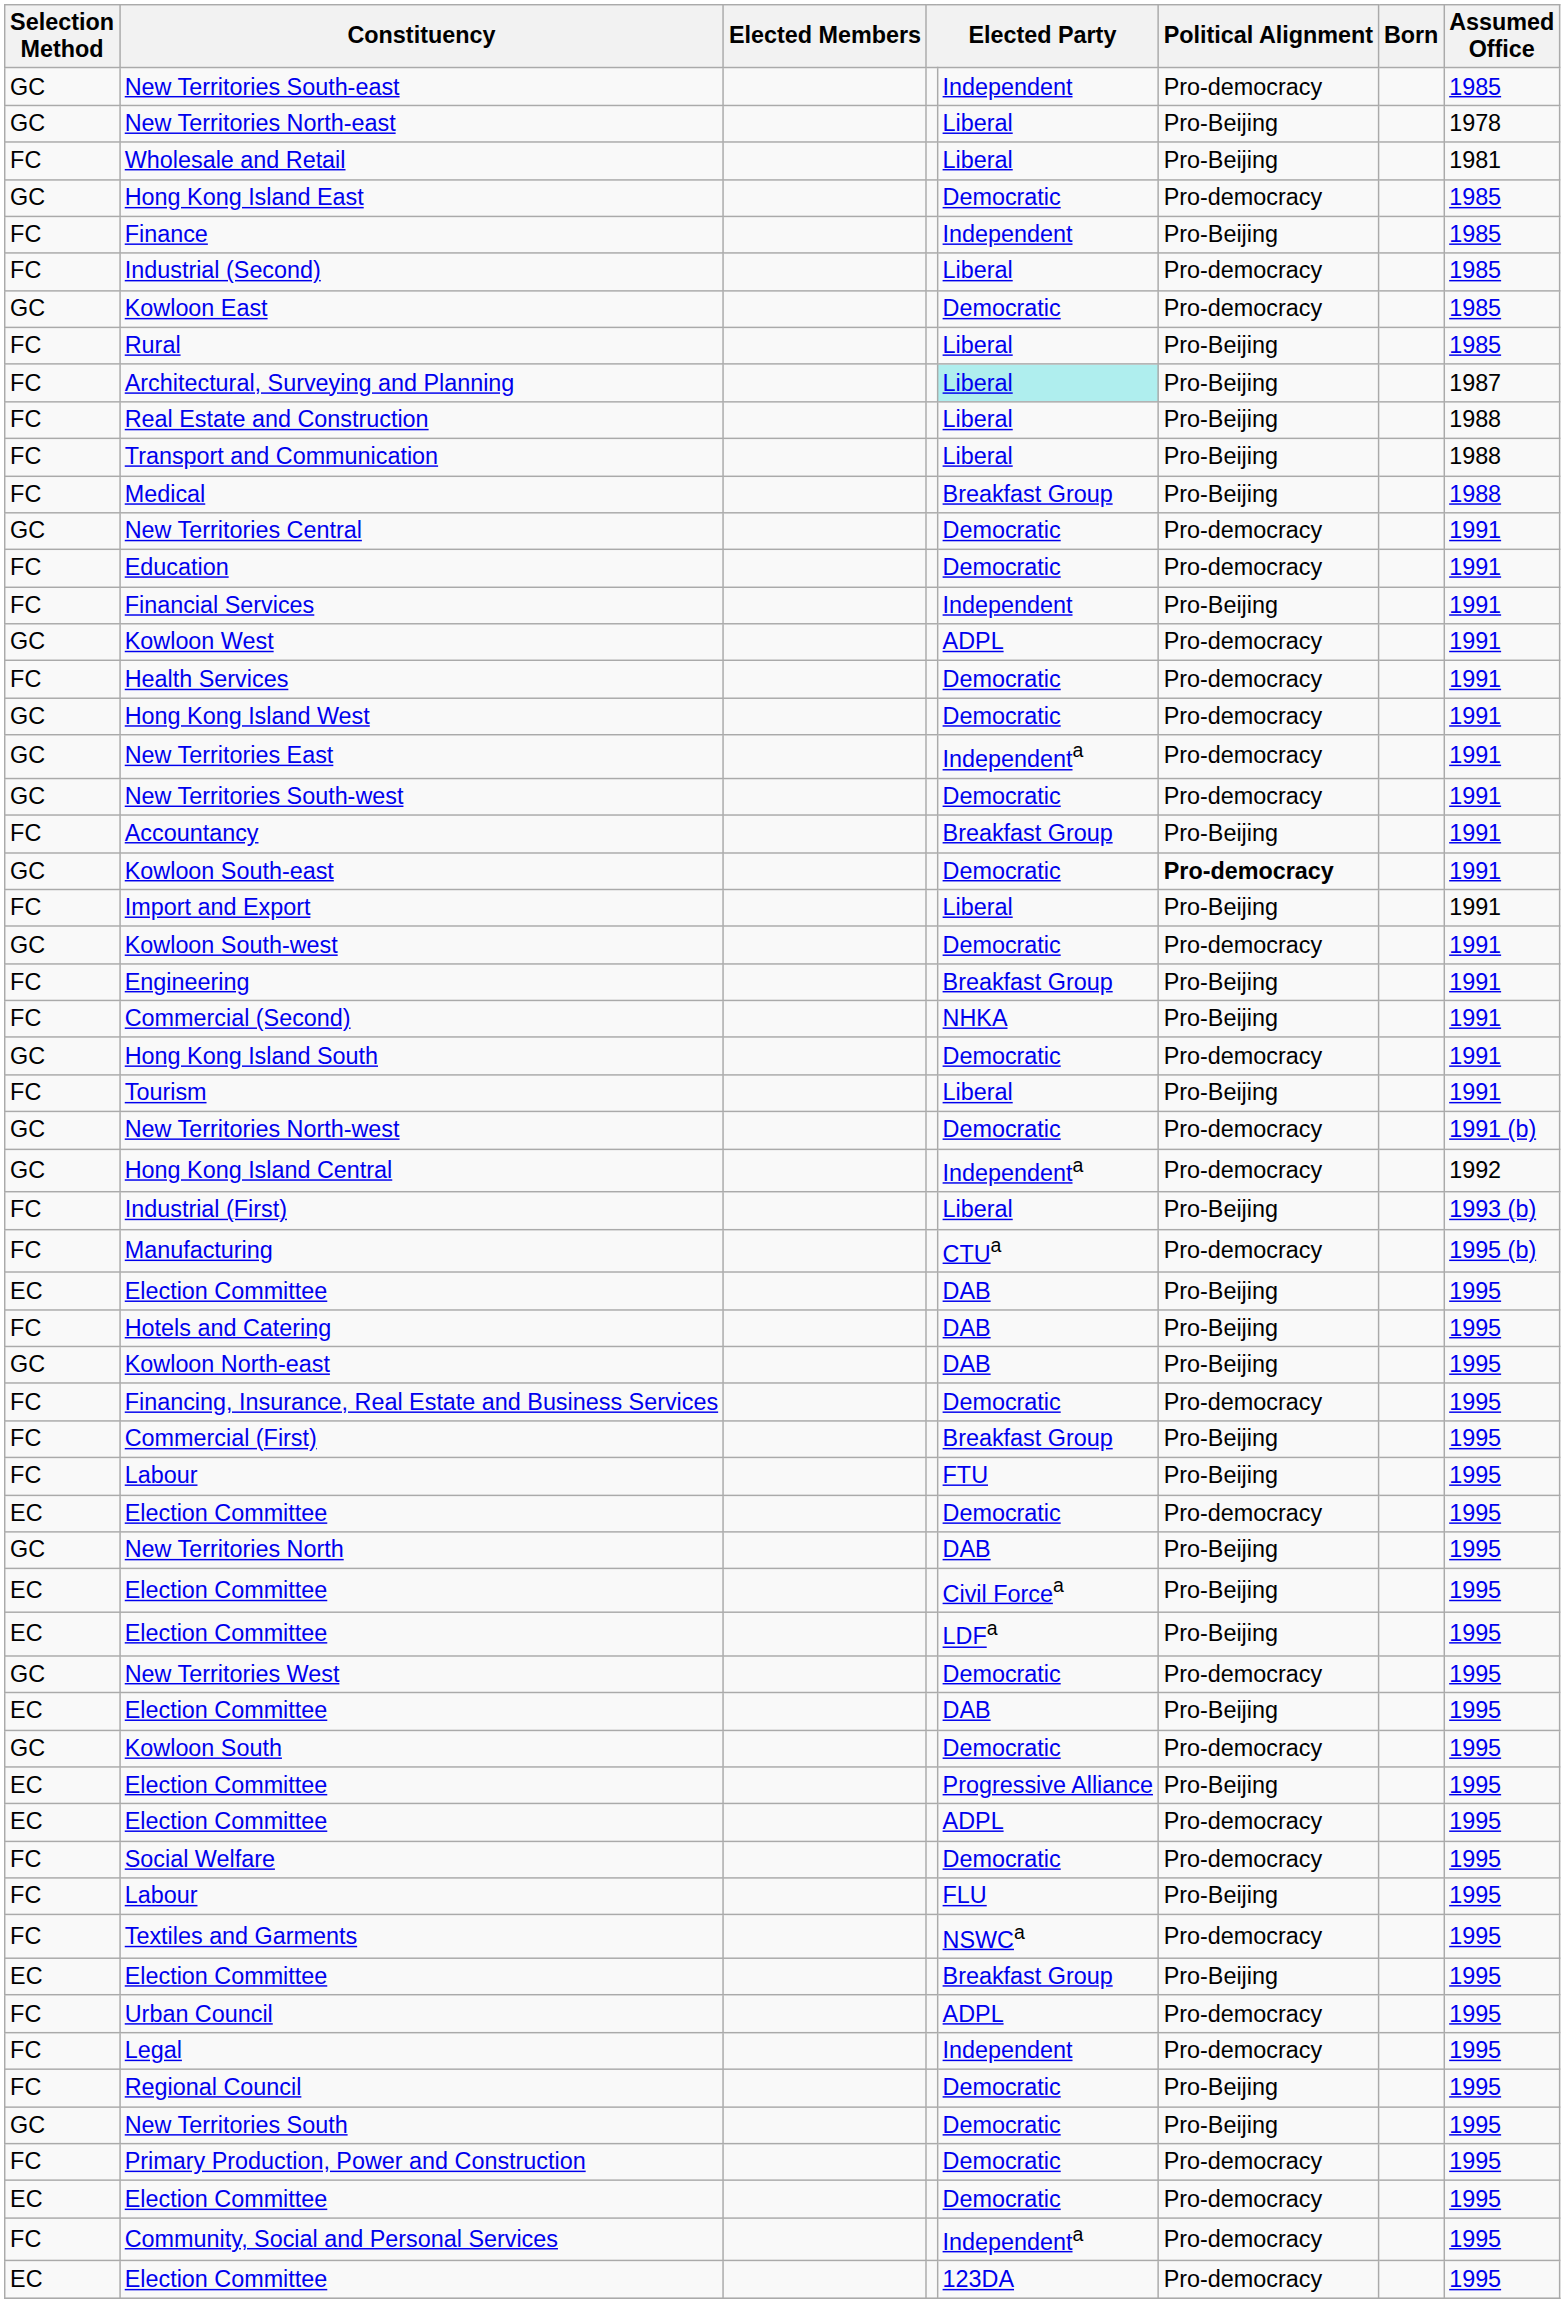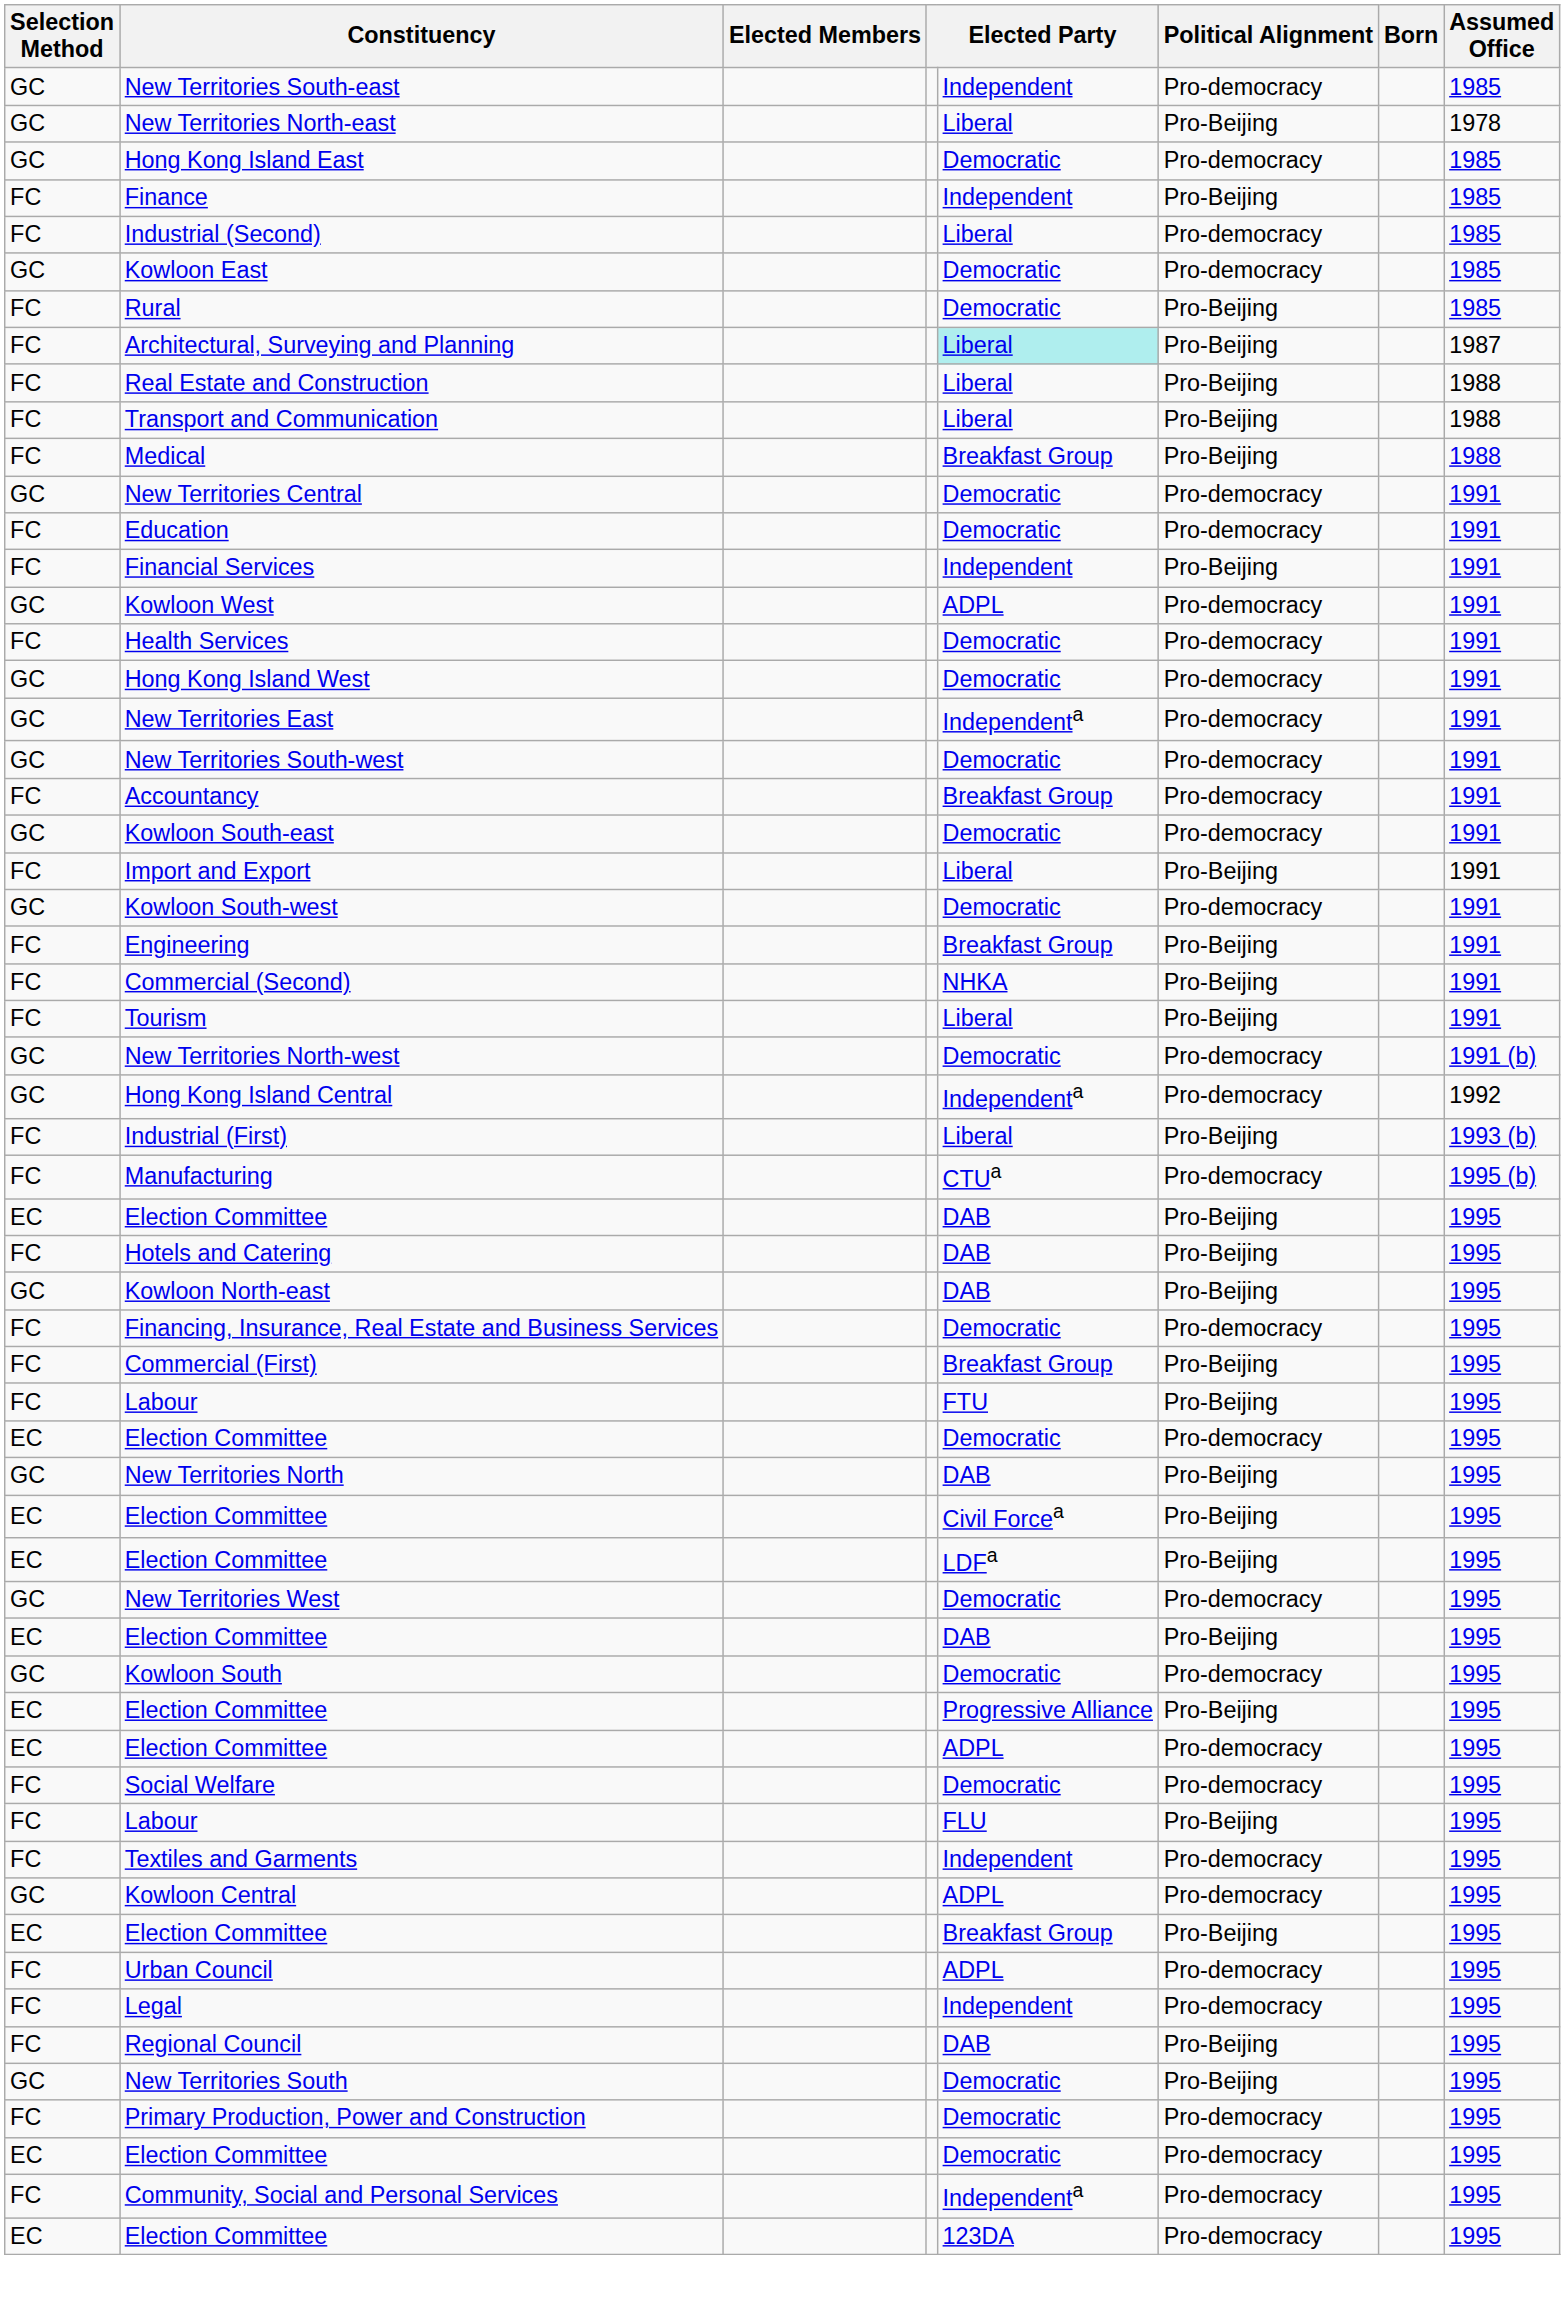- row: (26, 160)
(978, 345) Liberal -> (1002, 308) Democratic
(1221, 833) Pro-Beijing -> (1243, 796) Pro-democracy
(1249, 870) bold -> (1243, 833) normal
- row: (28, 1055)
(984, 1936) NSWCa -> (1008, 1859) Independent
+ row: (28, 1896)
(1002, 2087) Democratic -> (967, 2044) DAB
